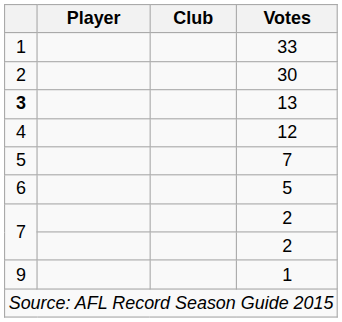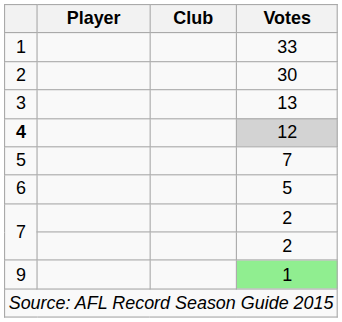(21, 103) bold -> (21, 103) normal
(21, 132) normal -> (21, 132) bold
(287, 132) no background -> (287, 132) lightgrey background
(287, 274) no background -> (287, 274) lightgreen background
